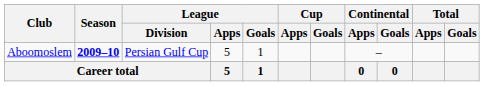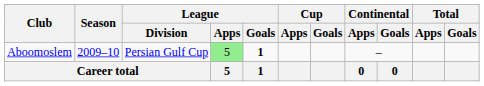(98, 52) bold -> (98, 52) normal
(227, 52) no background -> (227, 52) lightgreen background
(261, 52) normal -> (261, 52) bold
